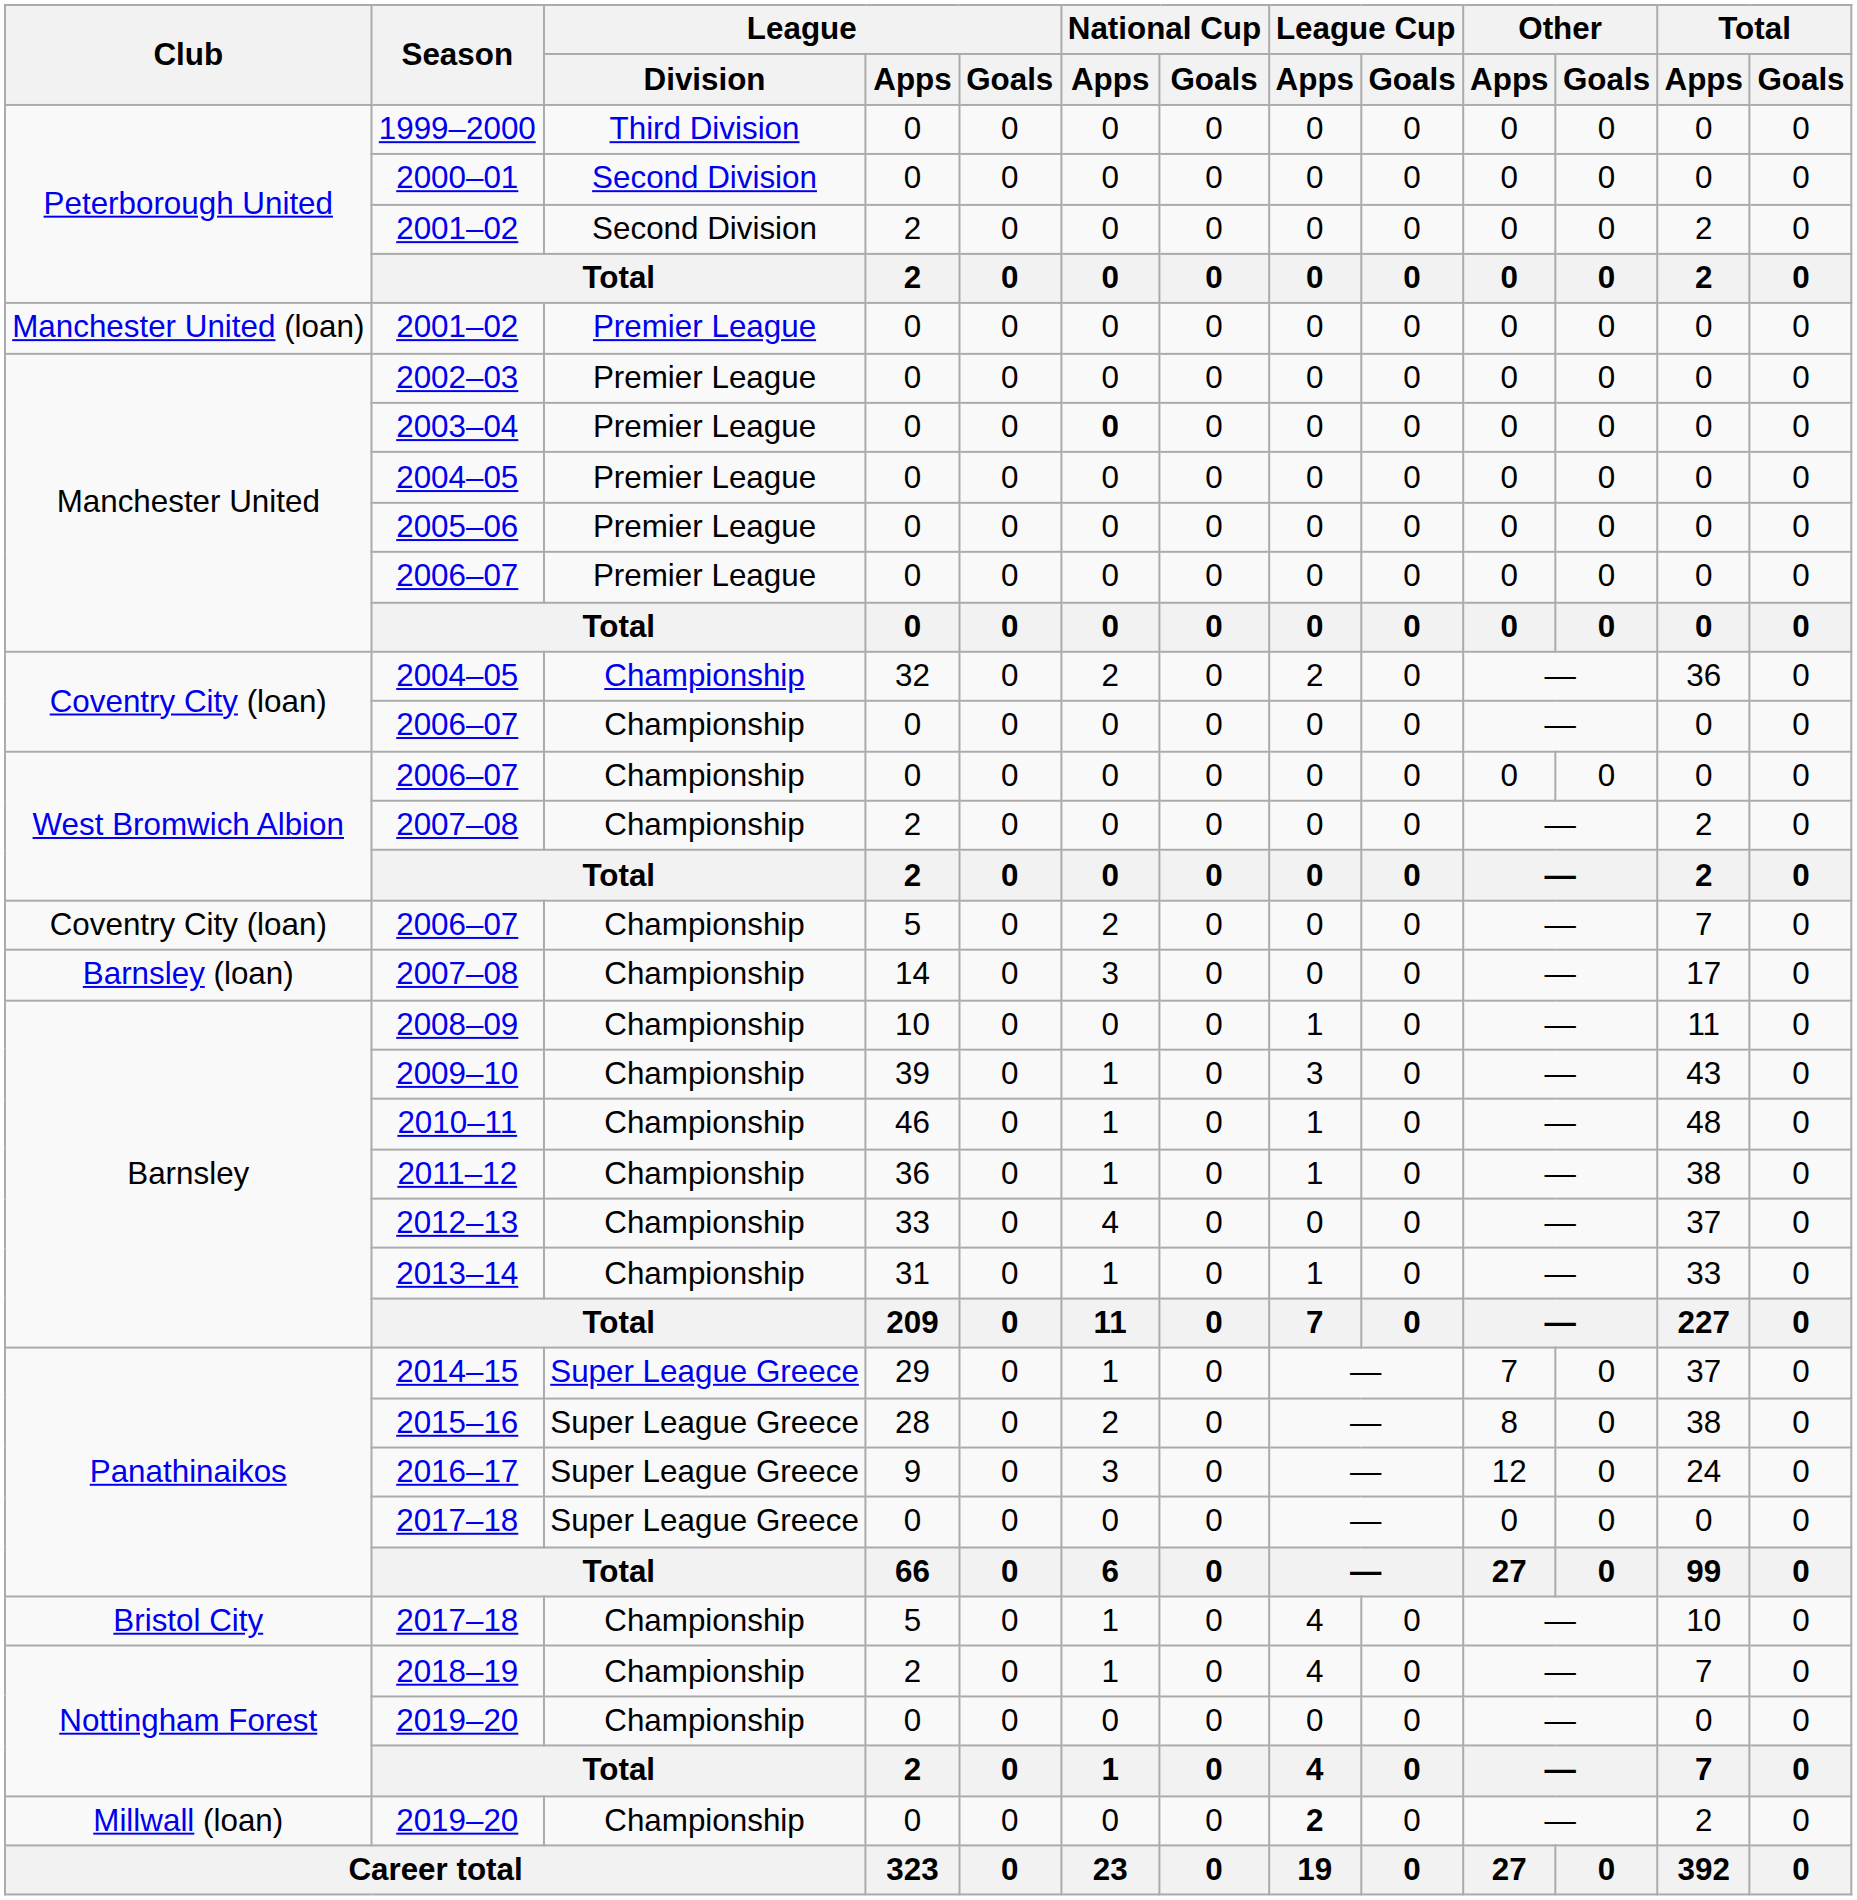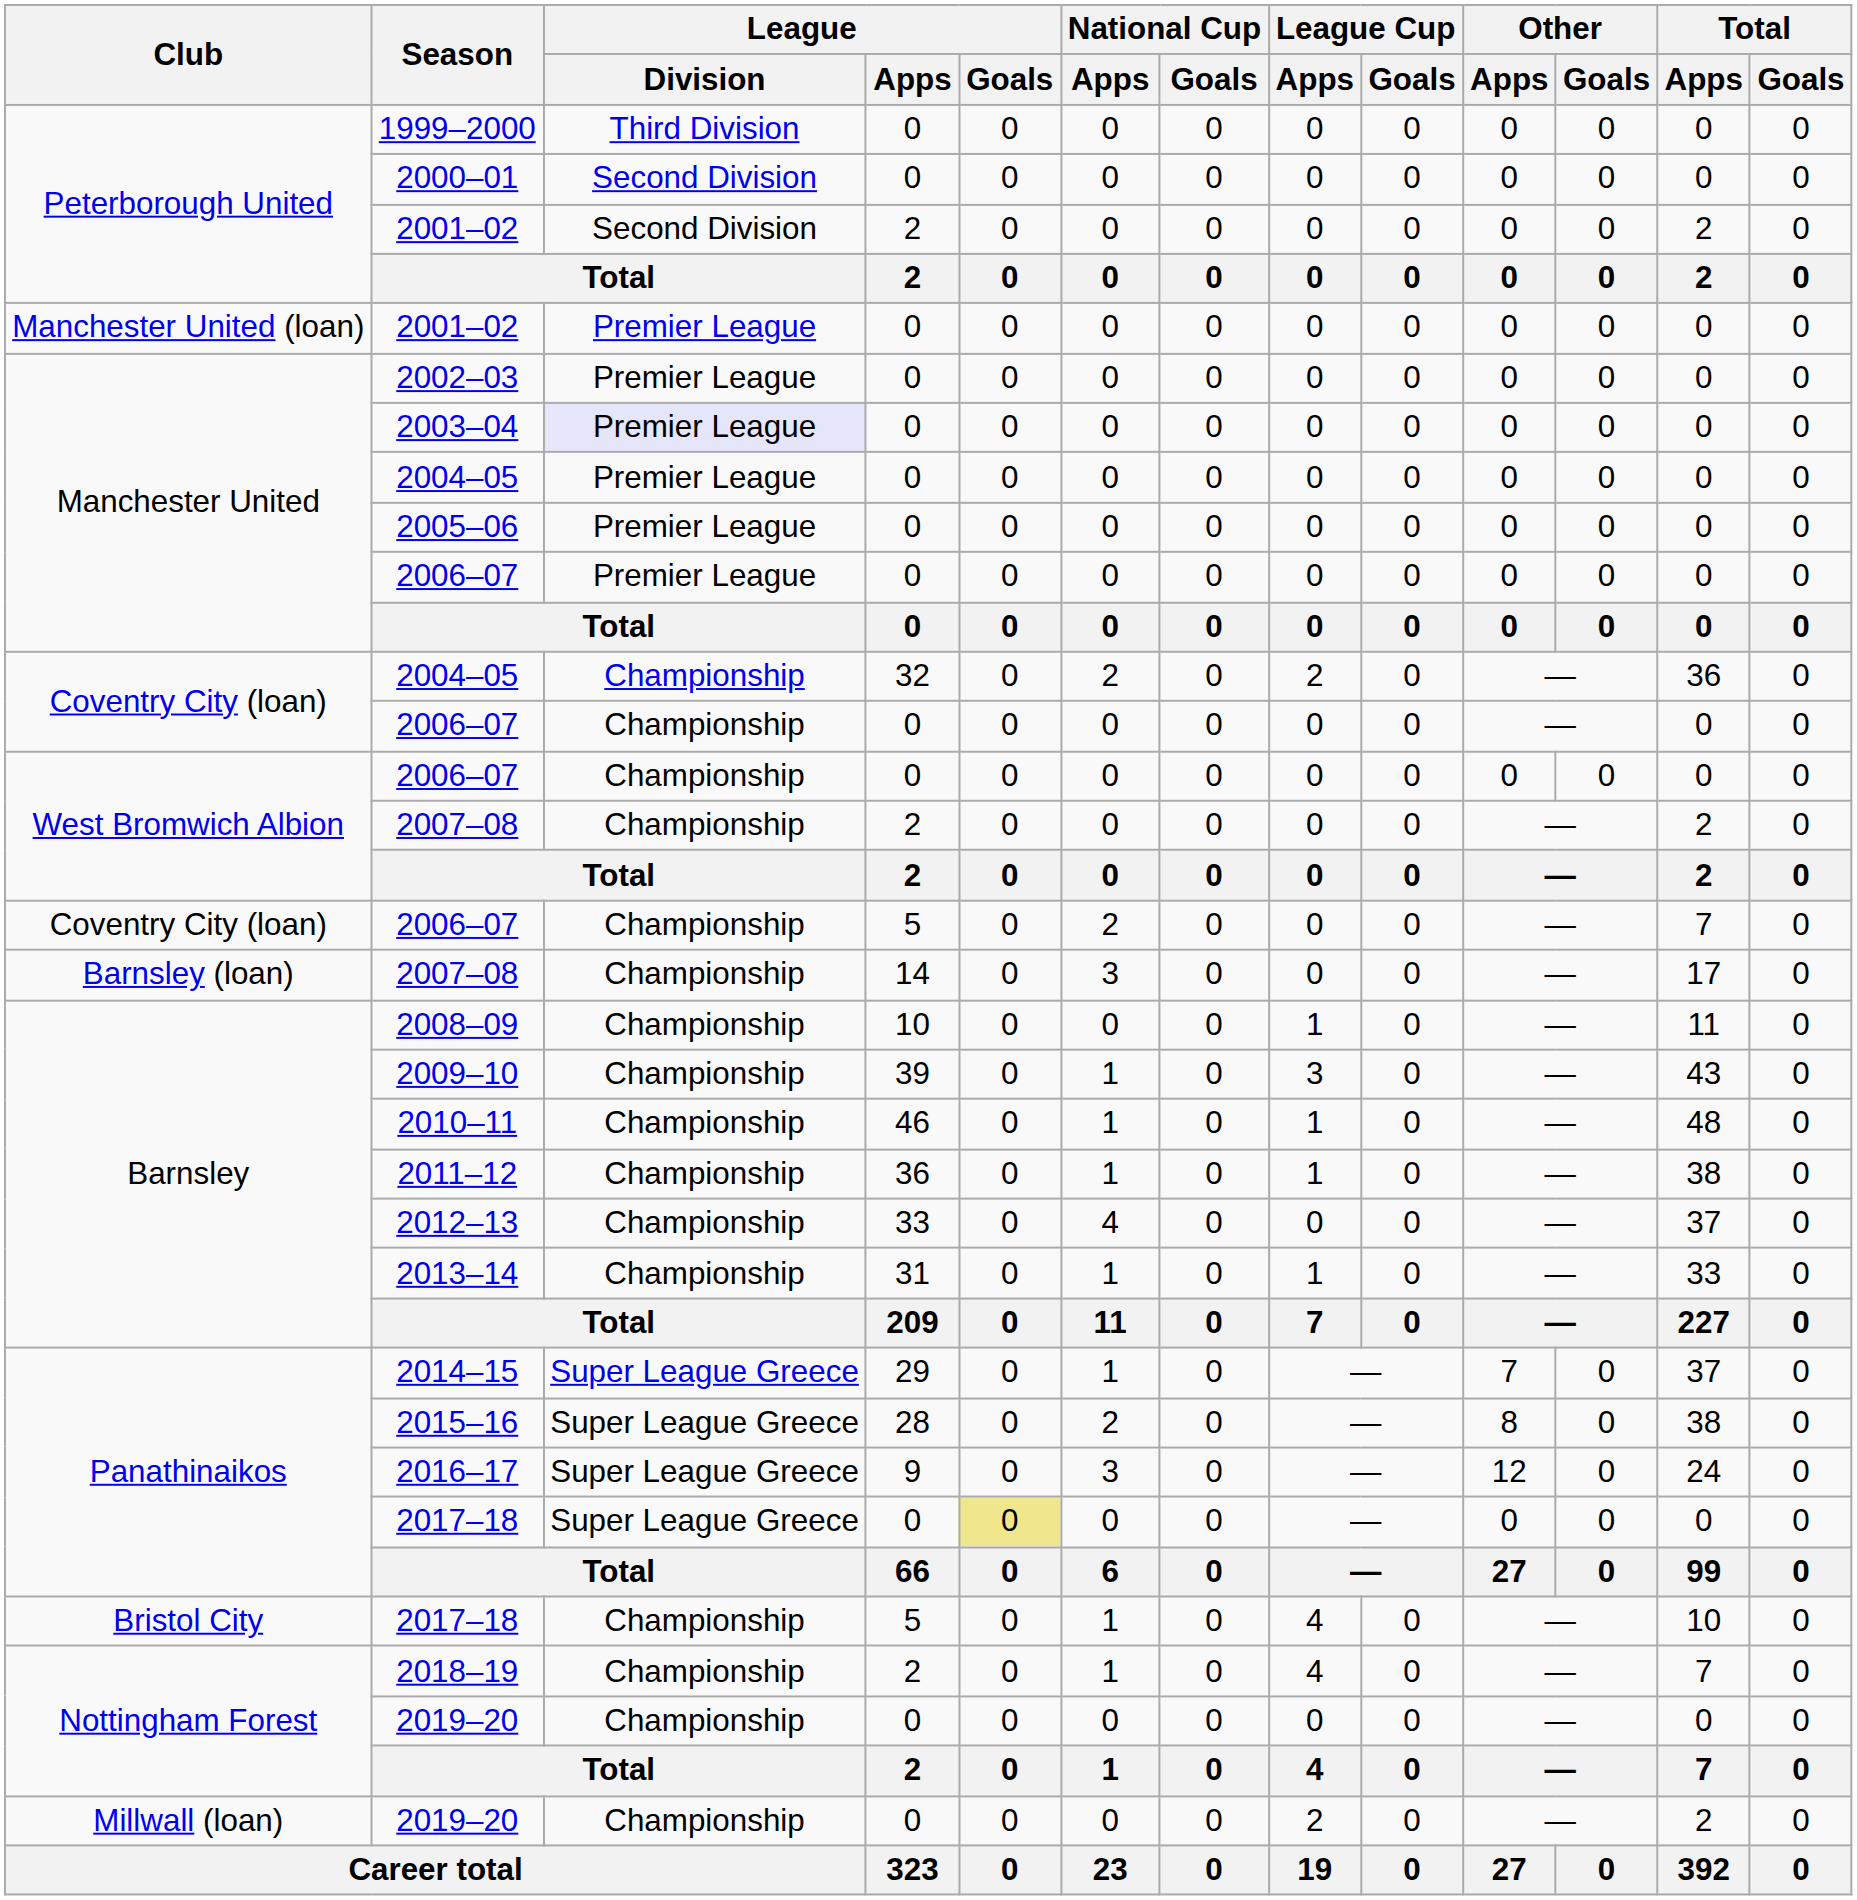(705, 427) no background -> (705, 427) lavender background
(1110, 427) bold -> (1110, 427) normal
(1010, 1521) no background -> (1010, 1521) khaki background
(1315, 1819) bold -> (1315, 1819) normal
